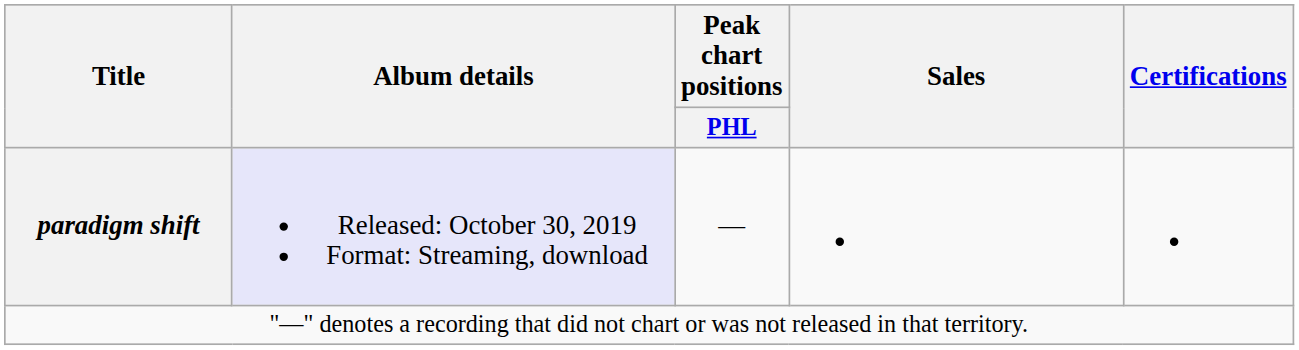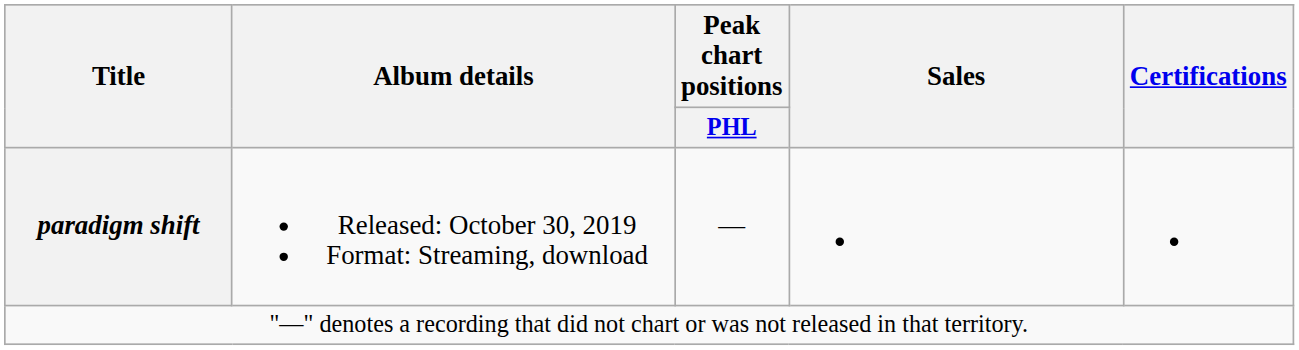(454, 241) lavender background -> (454, 241) no background
